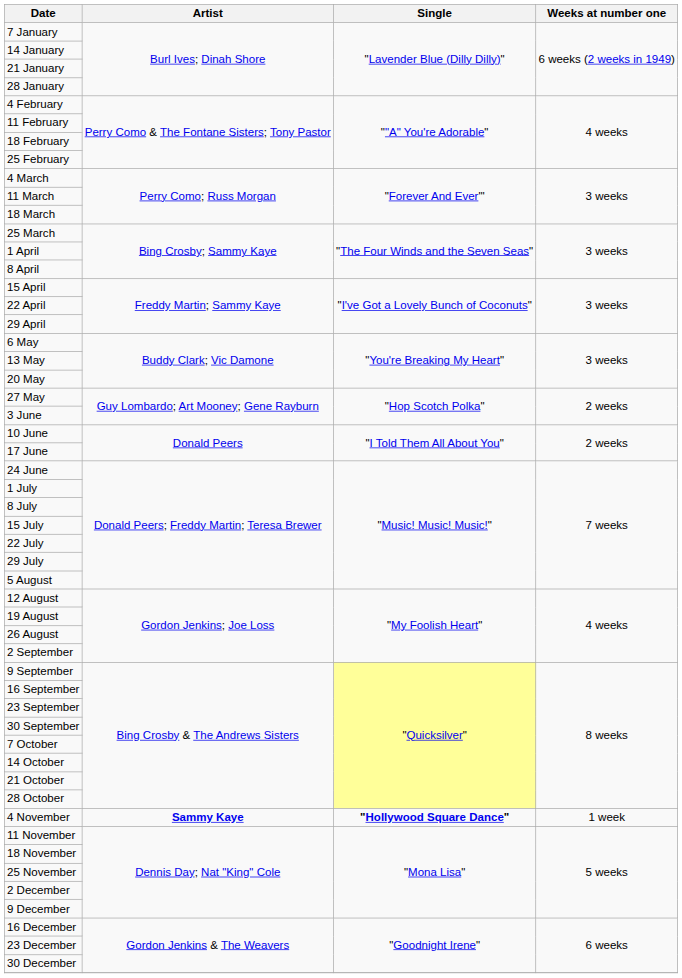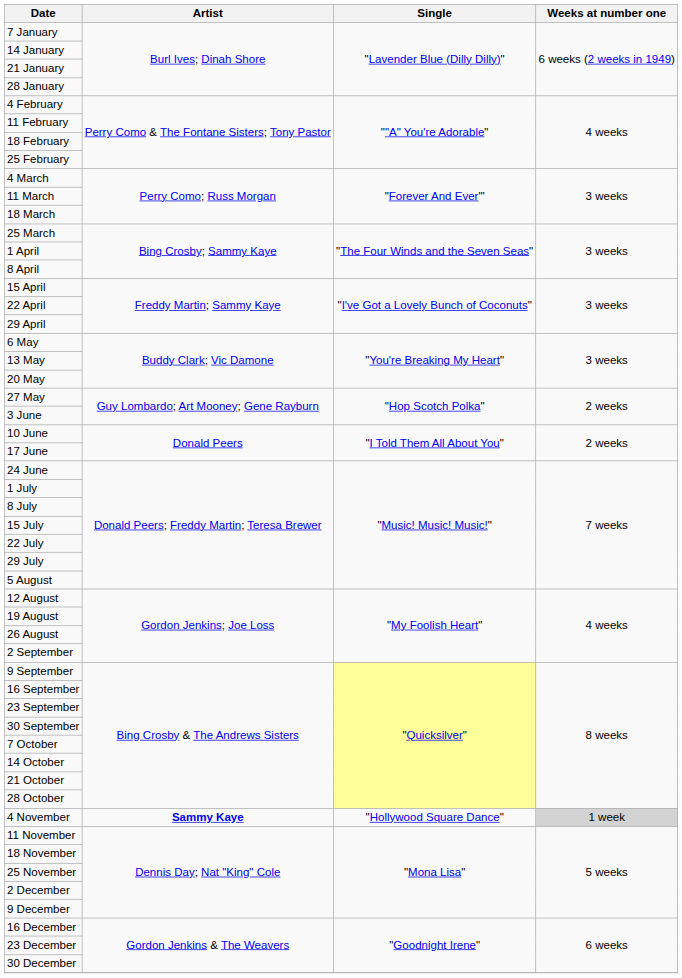(435, 817) bold -> (435, 817) normal
(607, 817) no background -> (607, 817) lightgrey background
